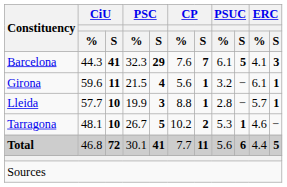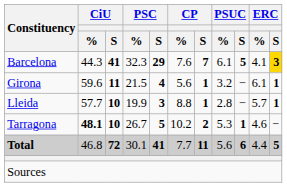(276, 62) no background -> (276, 62) gold background
(92, 124) normal -> (92, 124) bold
